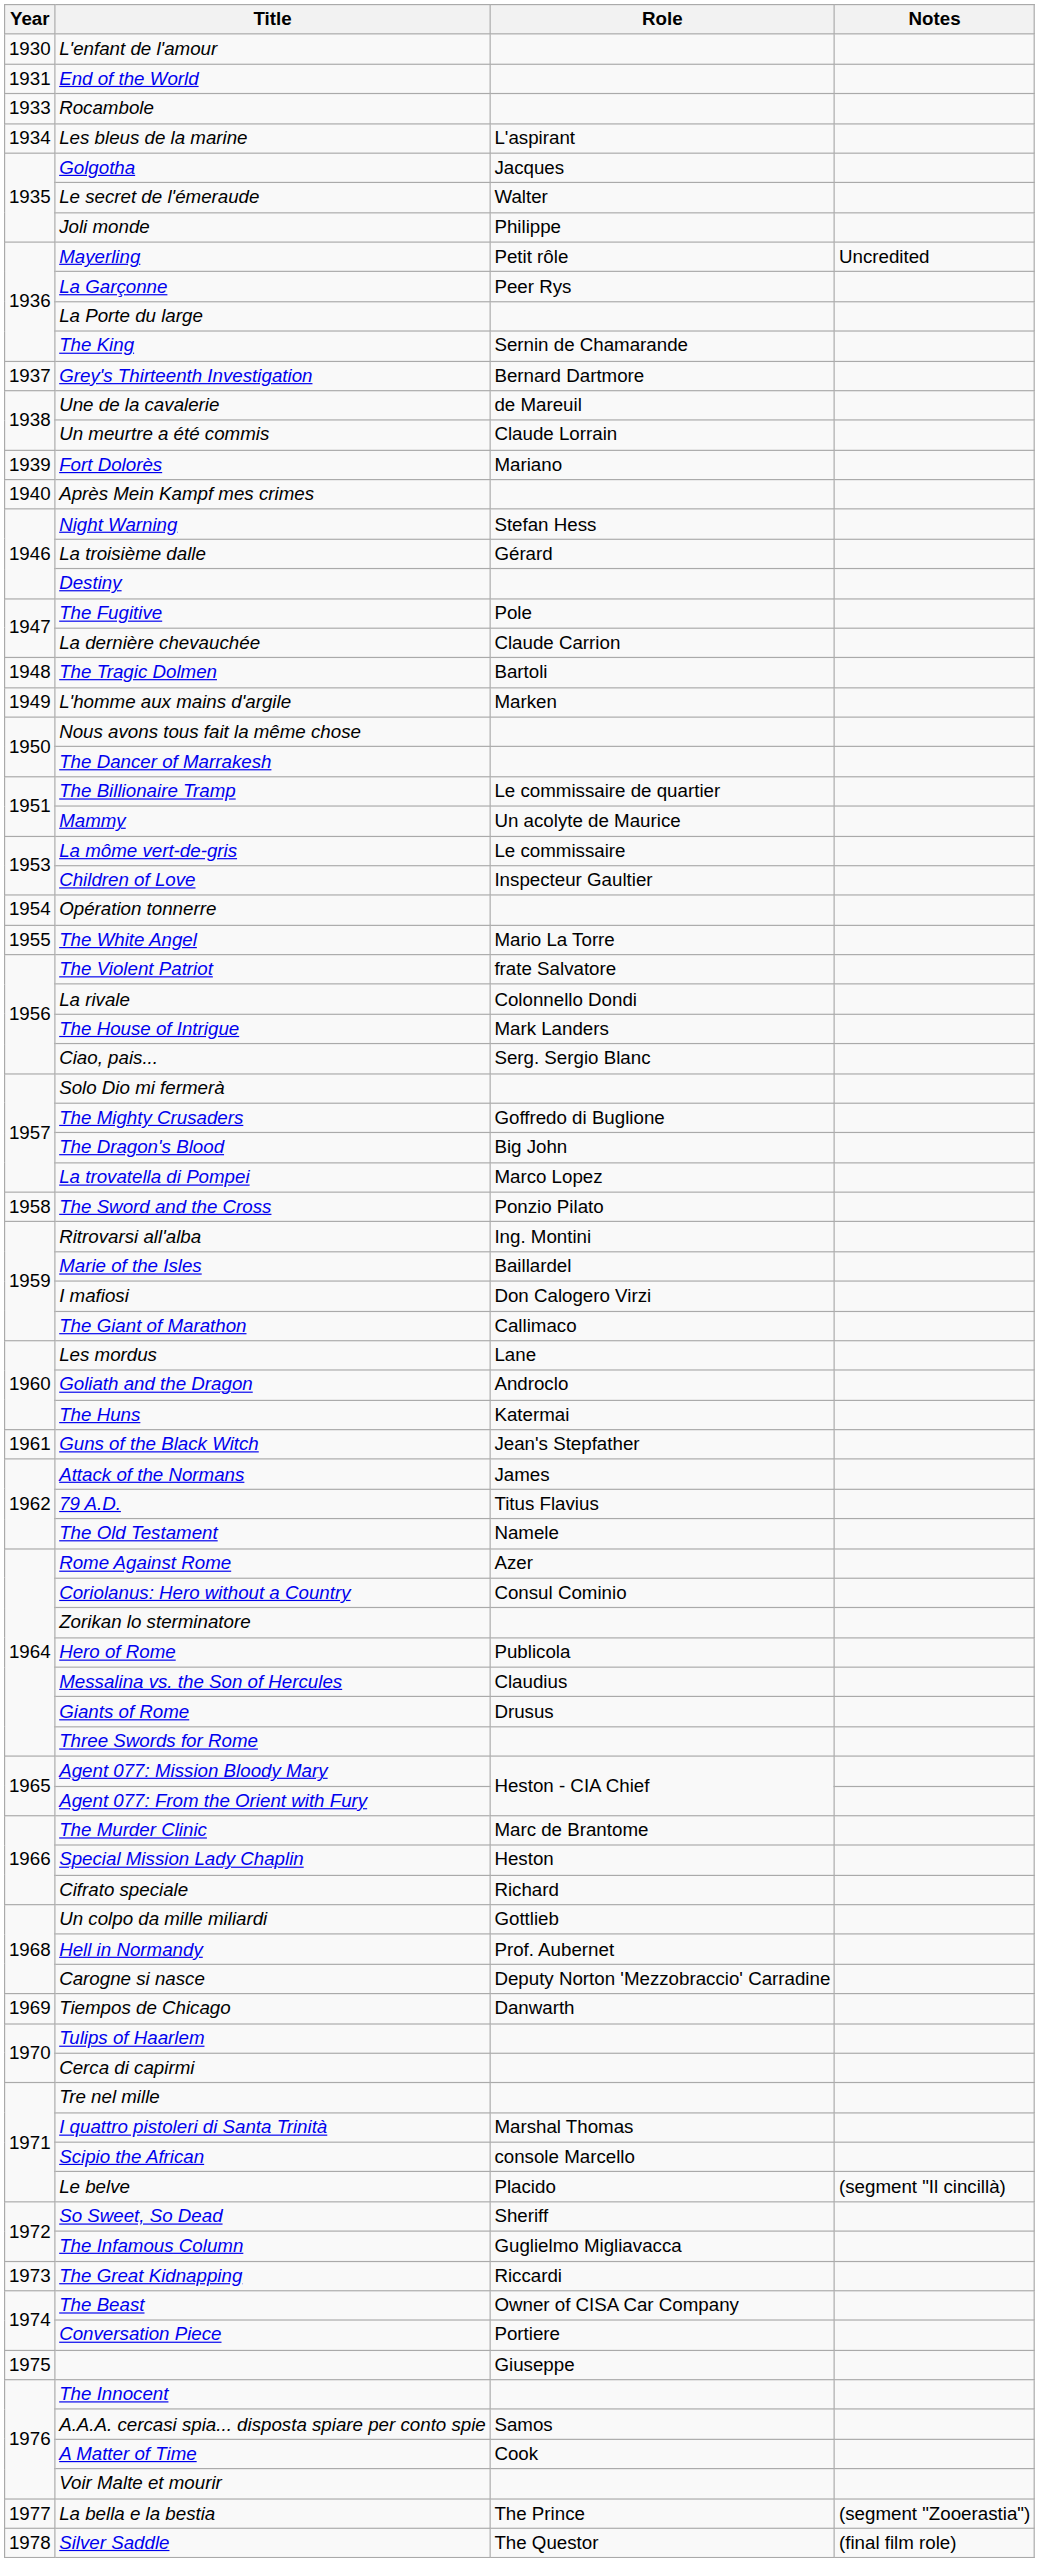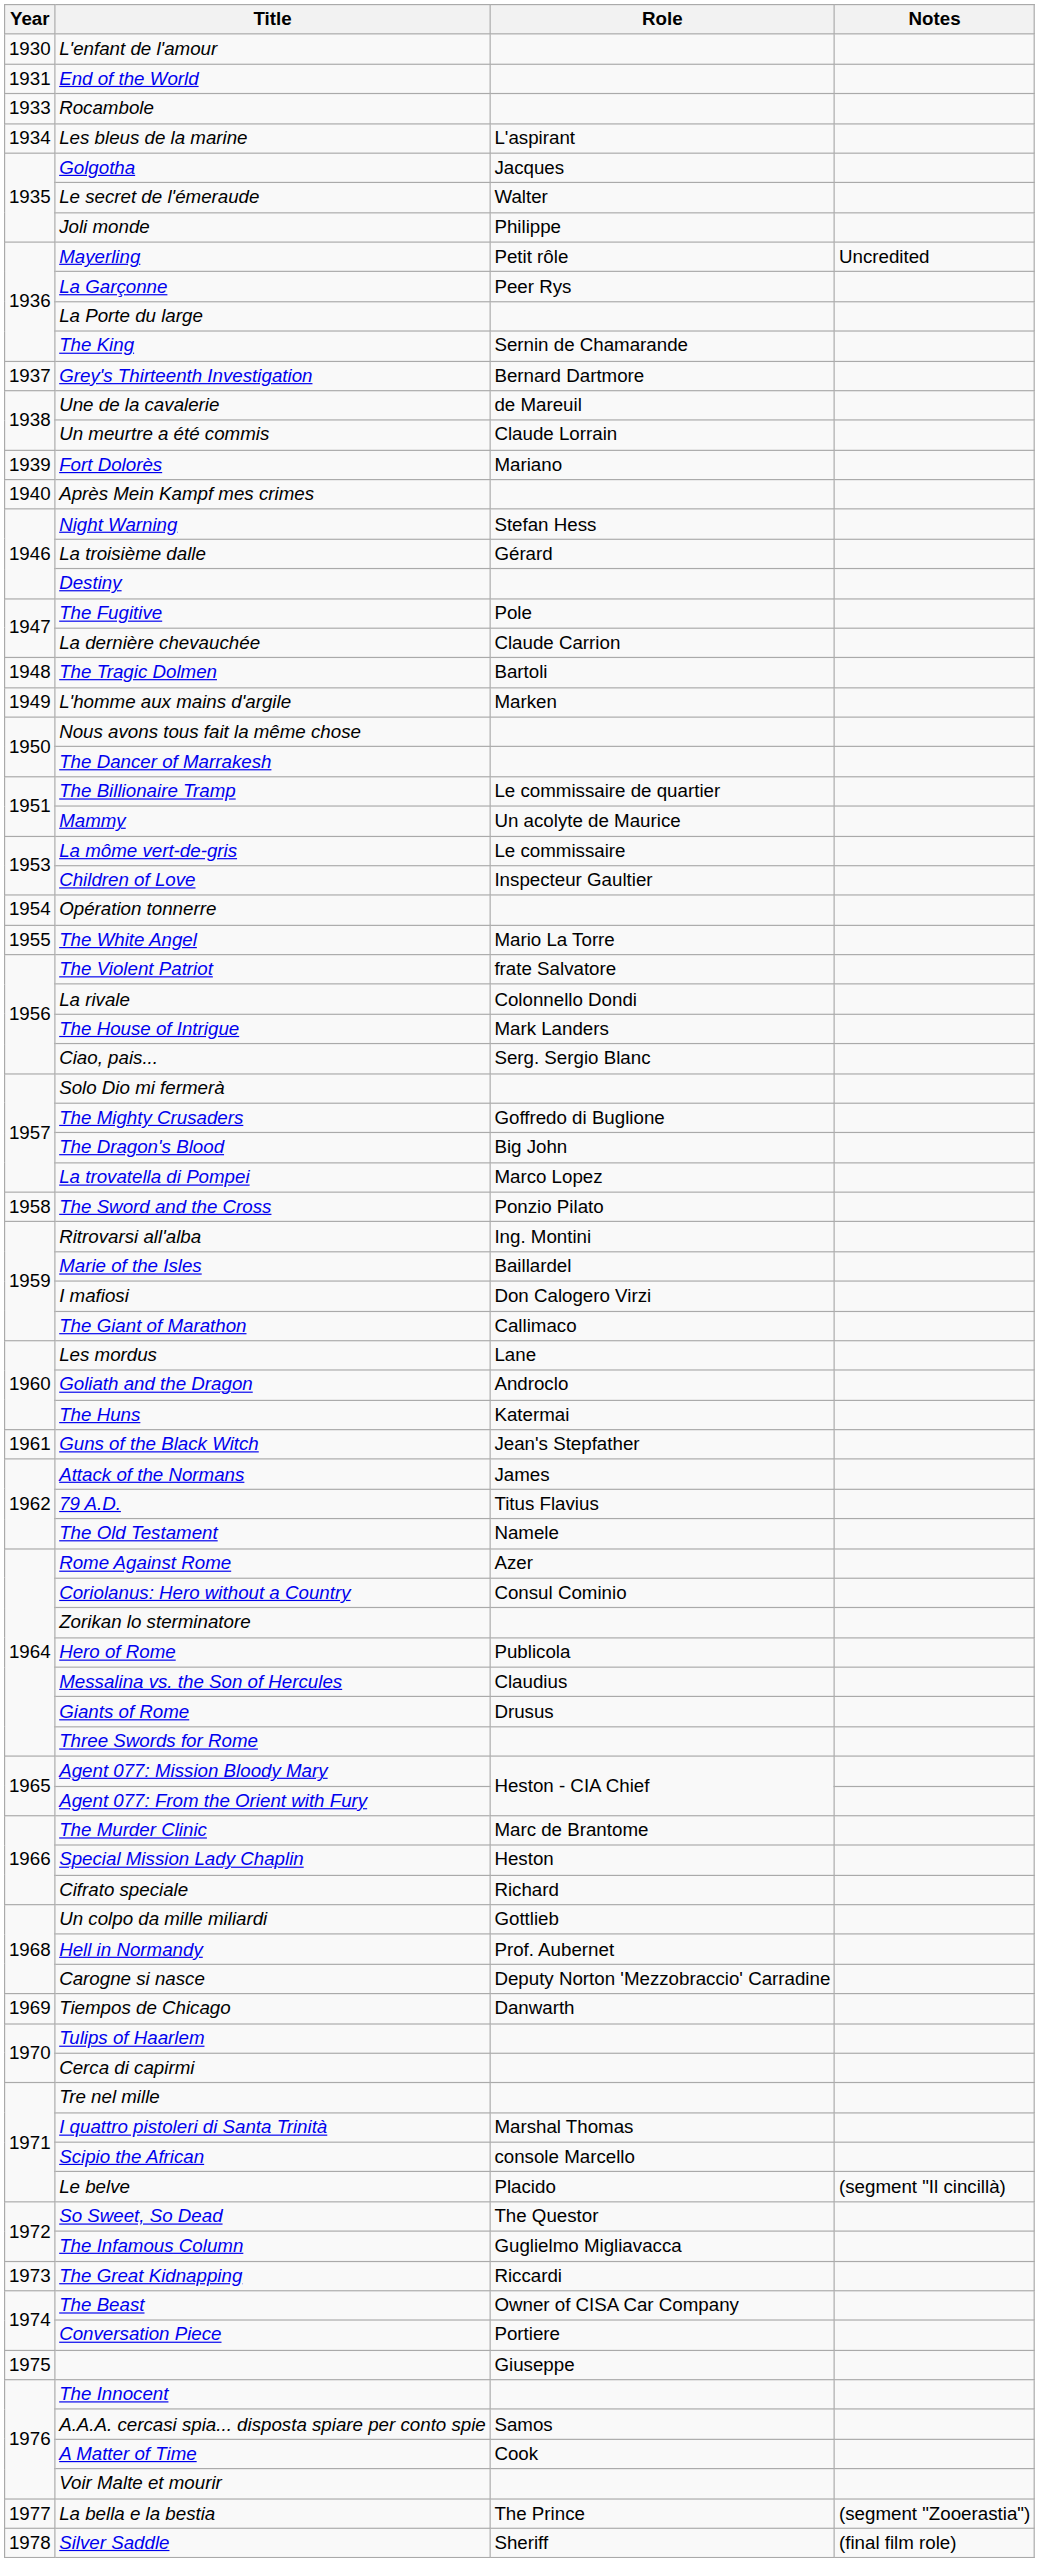(521, 2216) Sheriff -> (546, 2216) The Questor
(546, 2542) The Questor -> (521, 2542) Sheriff
